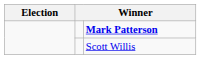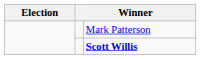(122, 29) bold -> (118, 29) normal
(111, 46) normal -> (112, 46) bold
